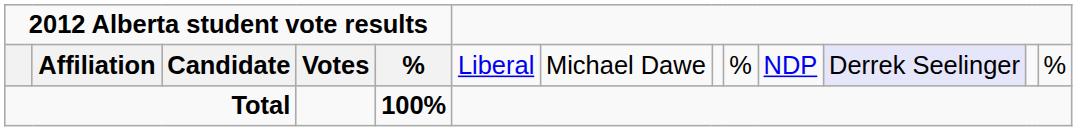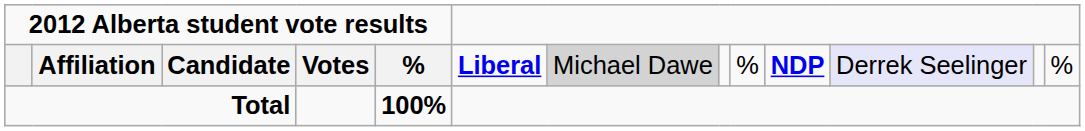(496, 65) normal -> (500, 65) bold
(626, 65) no background -> (633, 65) lightgrey background
(790, 65) normal -> (798, 65) bold
